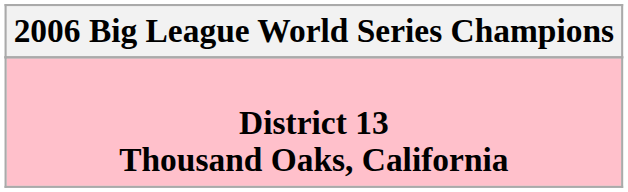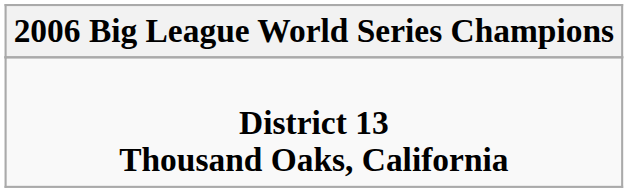(314, 140) pink background -> (314, 140) no background
